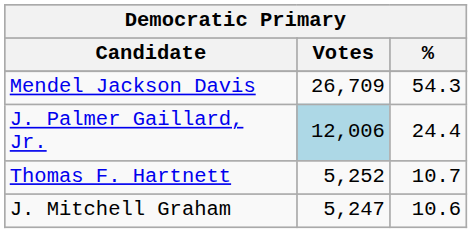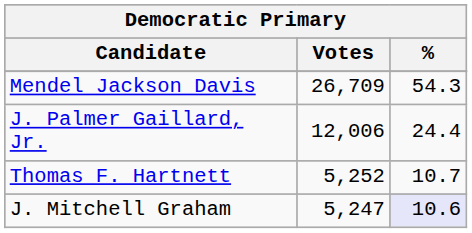(348, 133) lightblue background -> (348, 133) no background
(436, 210) no background -> (436, 210) lavender background
